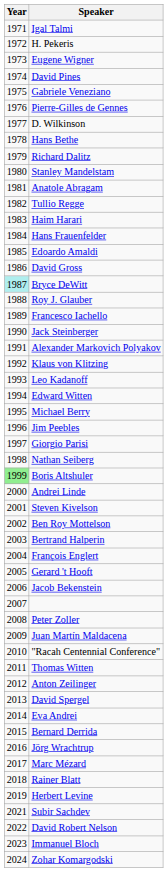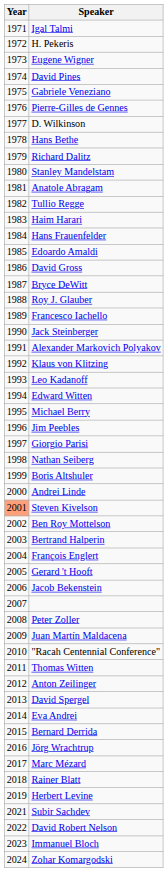(17, 284) paleturquoise background -> (17, 284) no background
(17, 476) lightgreen background -> (17, 476) no background
(17, 508) no background -> (17, 508) lightsalmon background
